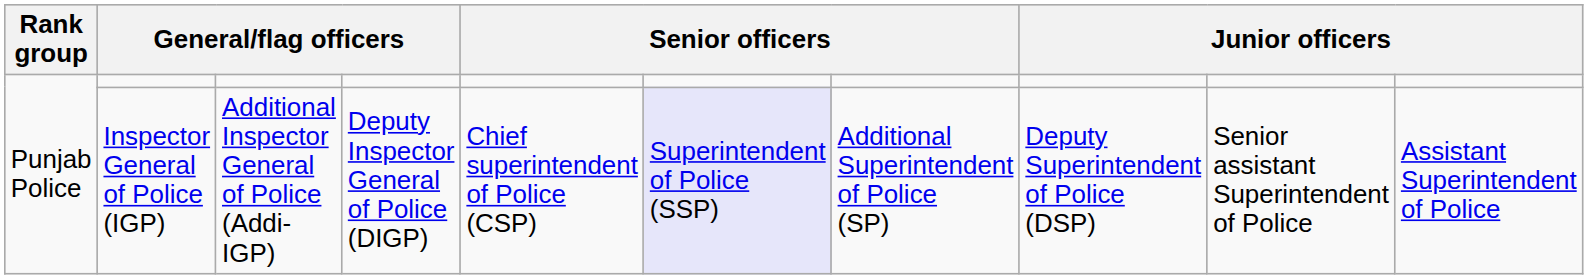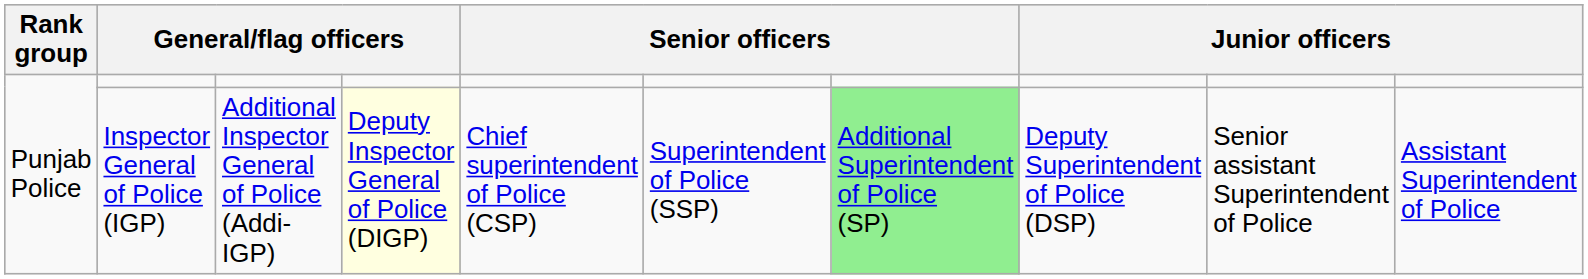(401, 180) no background -> (401, 180) lightyellow background
(738, 180) lavender background -> (738, 180) no background
(926, 180) no background -> (926, 180) lightgreen background
